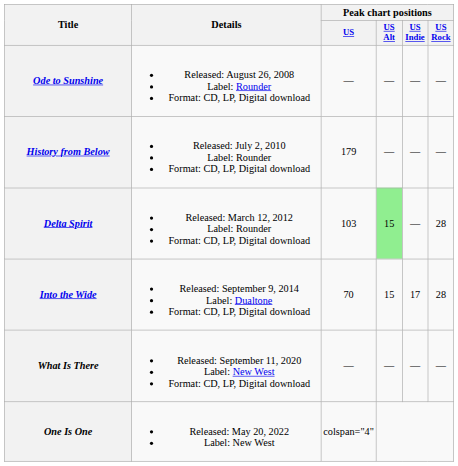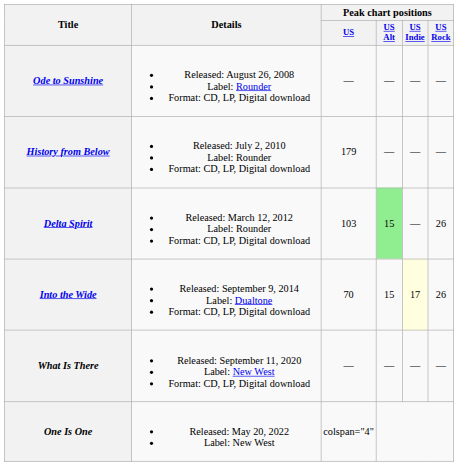(441, 223) 28 -> (441, 223) 26
(415, 294) no background -> (415, 294) lightyellow background
(441, 294) 28 -> (441, 294) 26
